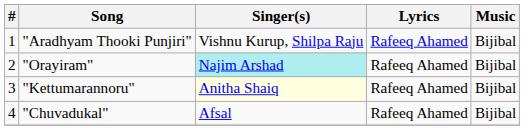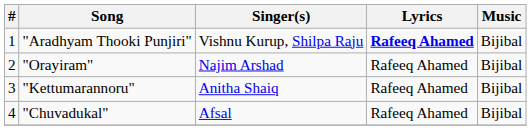(419, 40) normal -> (422, 40) bold
(241, 64) paleturquoise background -> (241, 64) no background
(239, 88) lightyellow background -> (239, 88) no background
